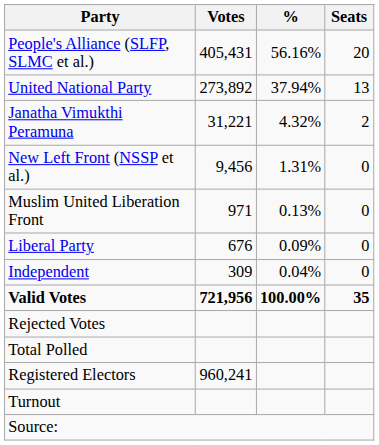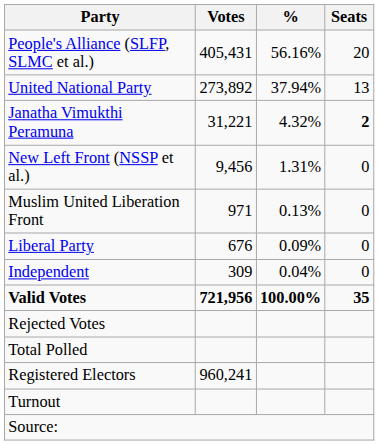(365, 122) normal -> (365, 122) bold
